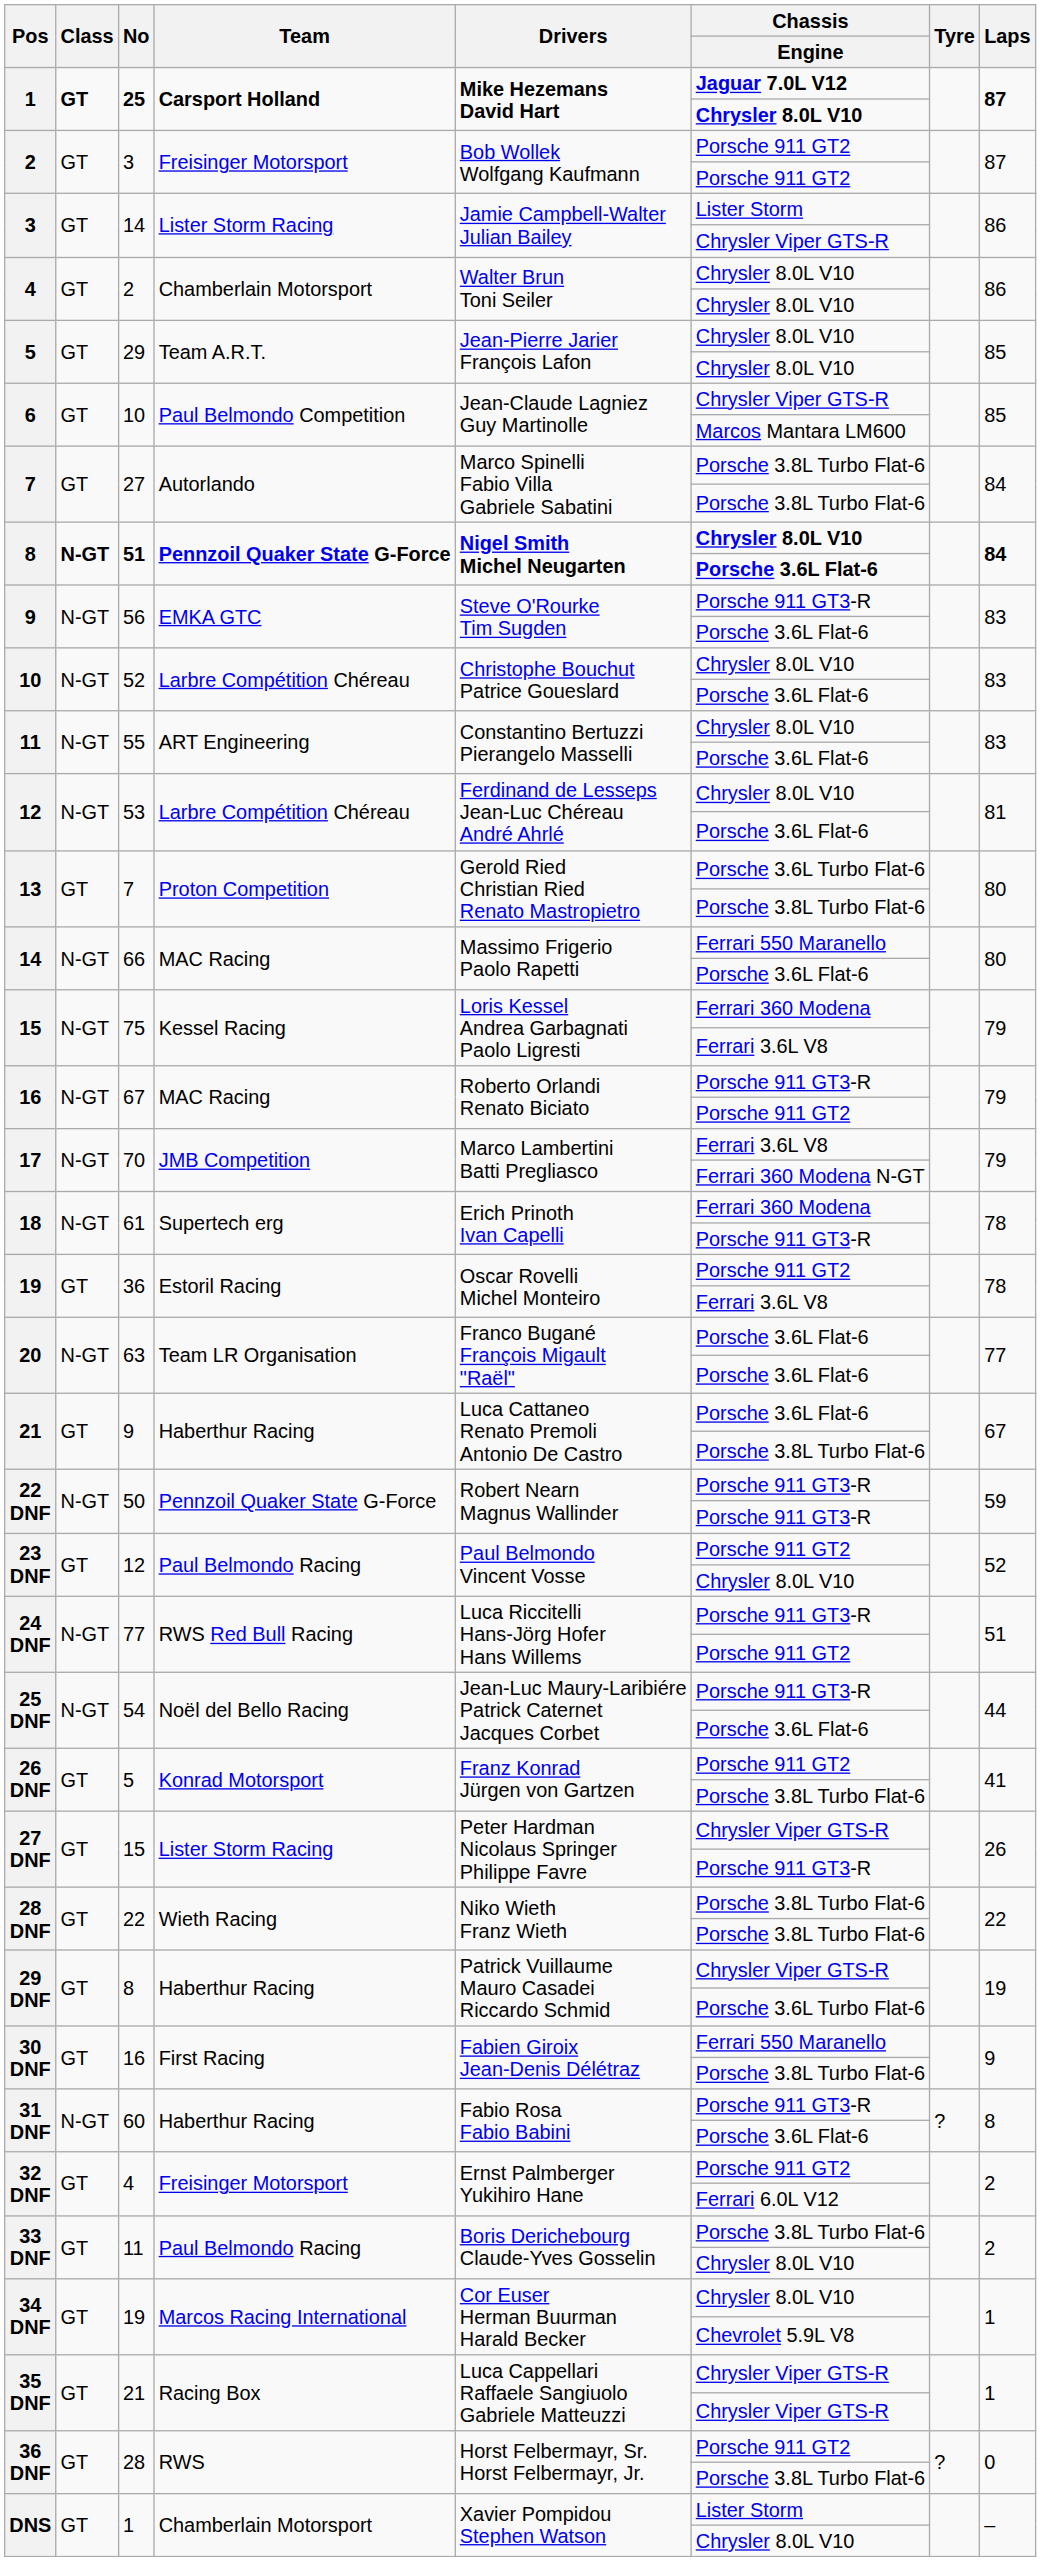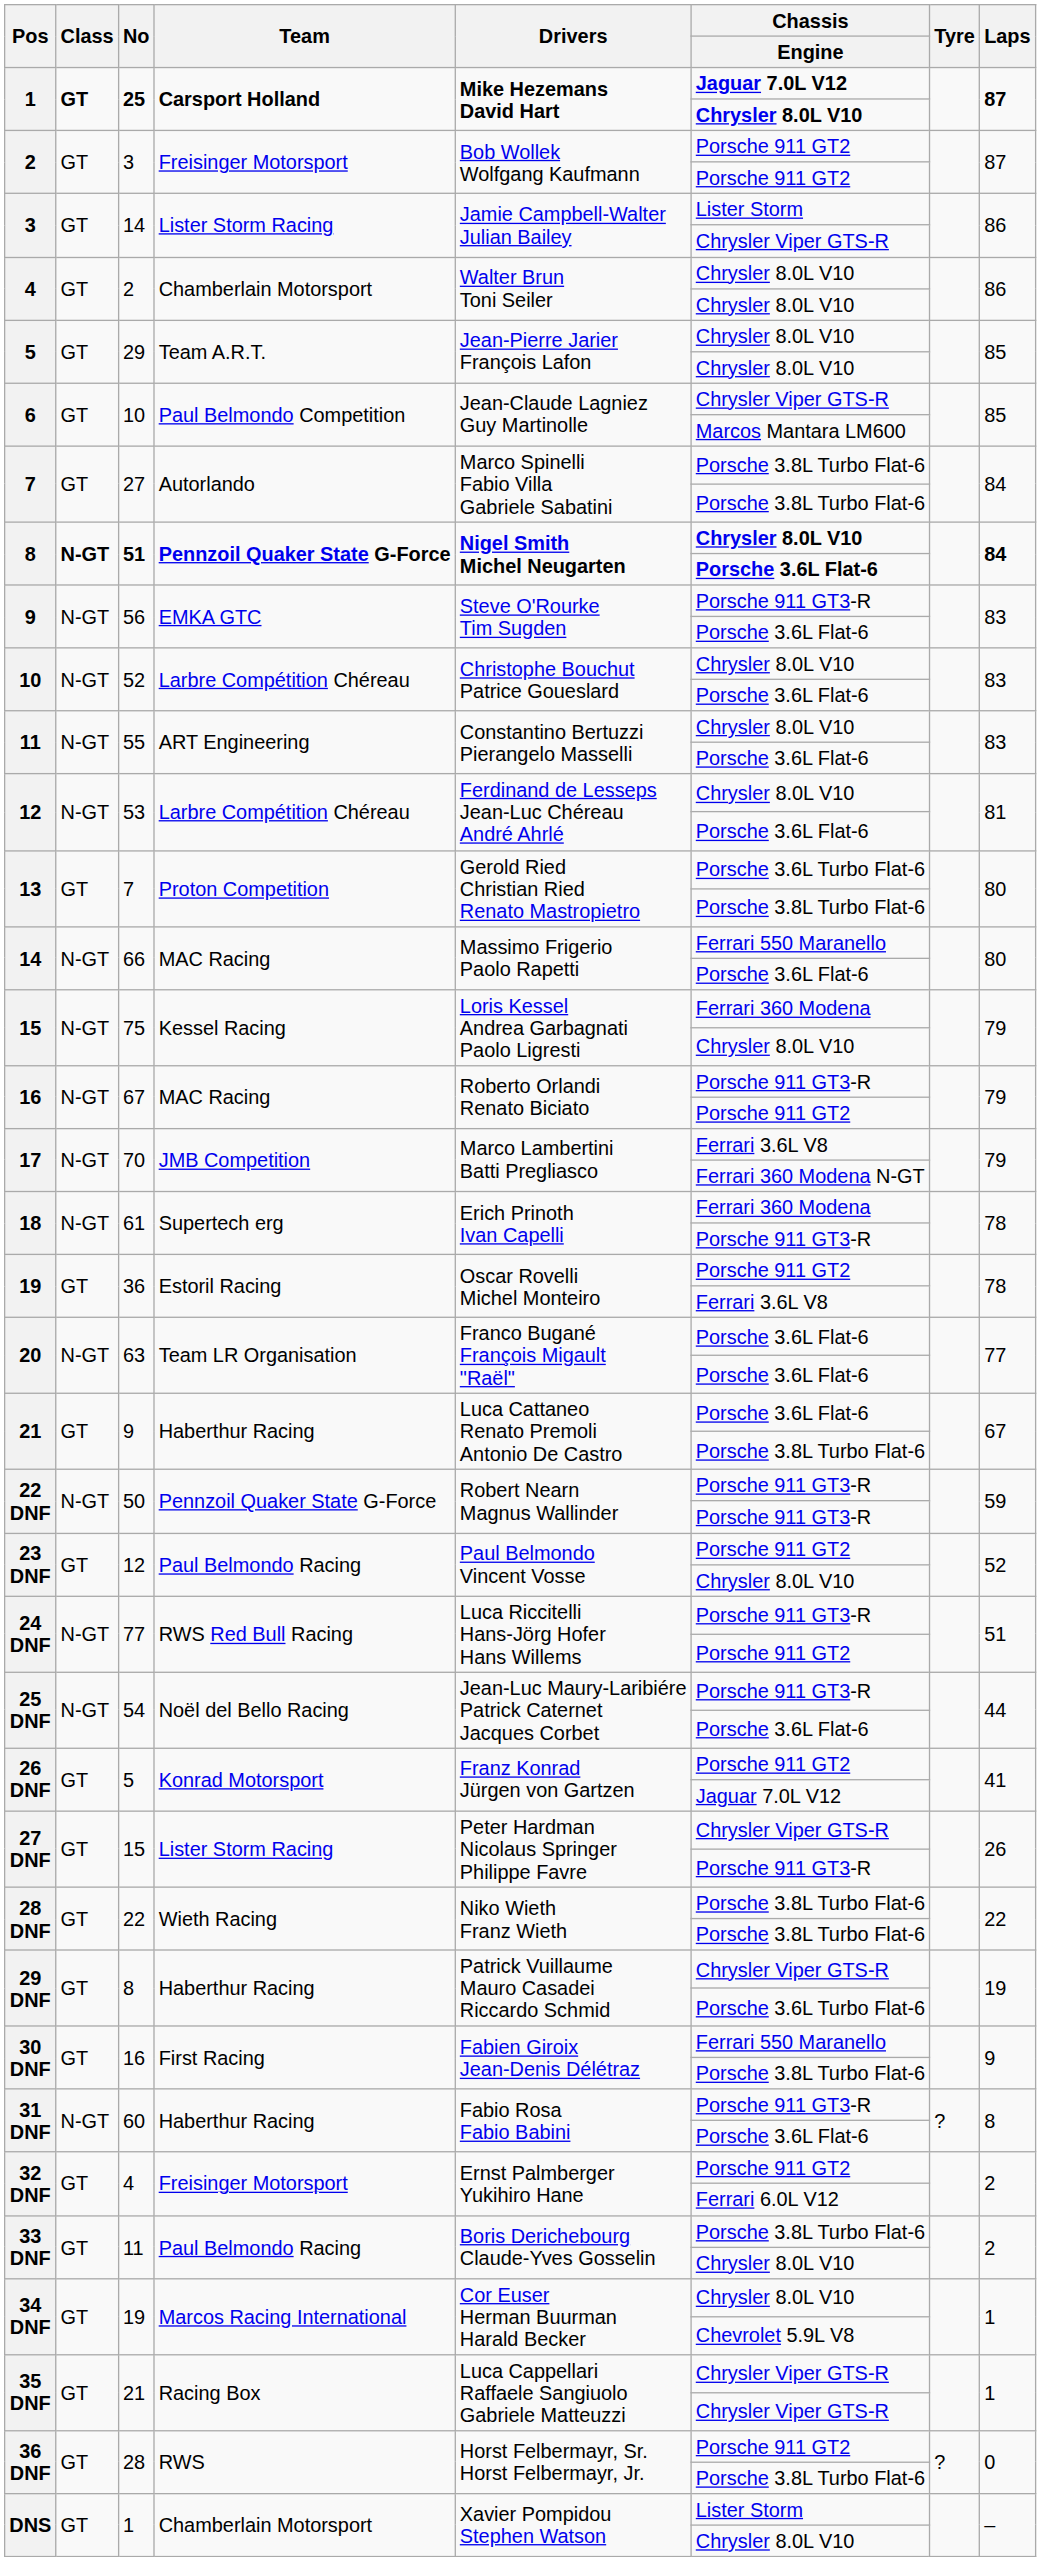(762, 1047) Ferrari 3.6L V8 -> (775, 1047) Chrysler 8.0L V10
(810, 1795) Porsche 3.8L Turbo Flat-6 -> (768, 1795) Jaguar 7.0L V12
